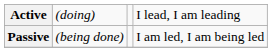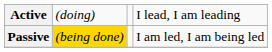(90, 36) no background -> (90, 36) gold background
